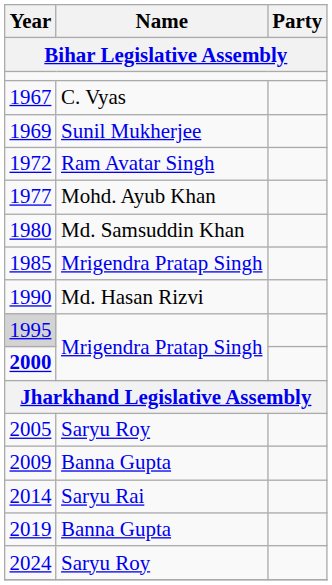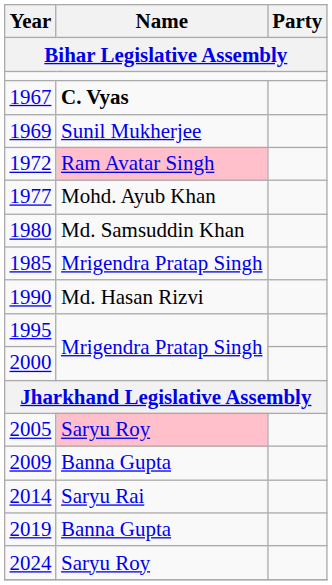(93, 97) normal -> (95, 97) bold
(138, 163) no background -> (138, 163) pink background
(30, 329) lightgrey background -> (30, 329) no background
(30, 363) bold -> (30, 363) normal
(106, 429) no background -> (106, 429) pink background
